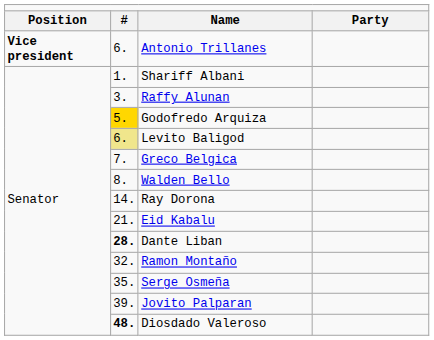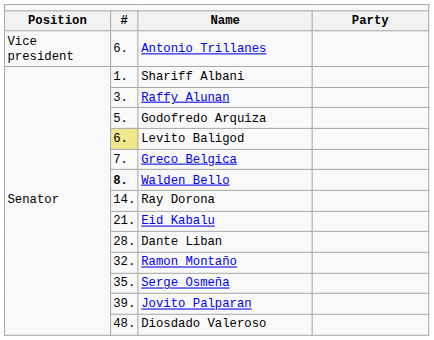(41, 48) bold -> (41, 48) normal
(121, 118) gold background -> (121, 118) no background
(121, 180) normal -> (121, 180) bold
(124, 242) bold -> (124, 242) normal
(124, 324) bold -> (124, 324) normal
